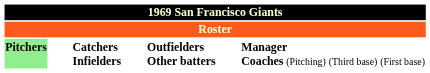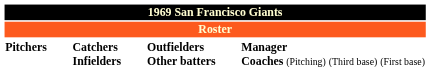(26, 46) lightgreen background -> (26, 46) no background
